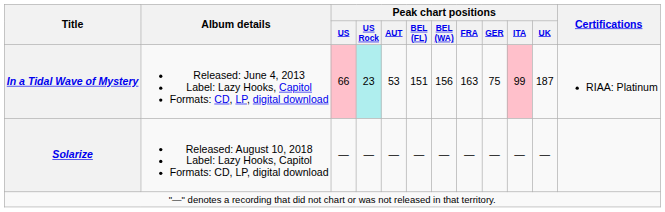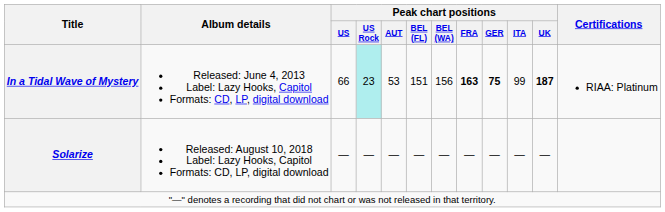(344, 81) pink background -> (344, 81) no background
(469, 81) normal -> (469, 81) bold
(494, 81) normal -> (494, 81) bold
(520, 81) pink background -> (520, 81) no background
(545, 81) normal -> (545, 81) bold
